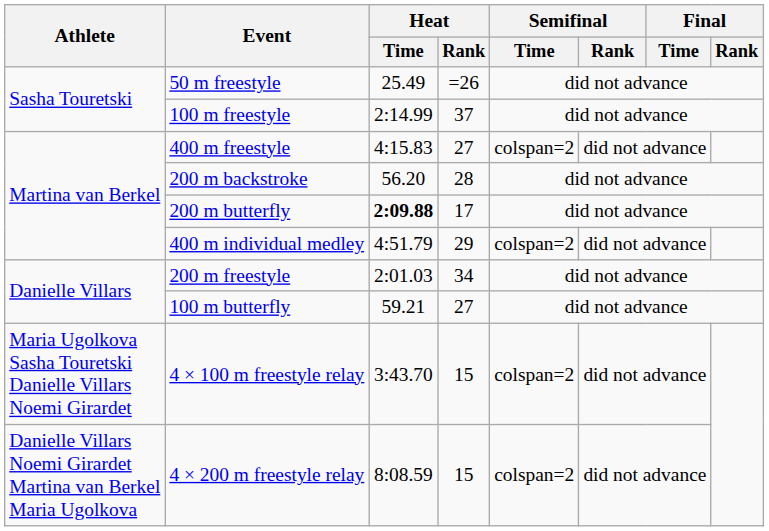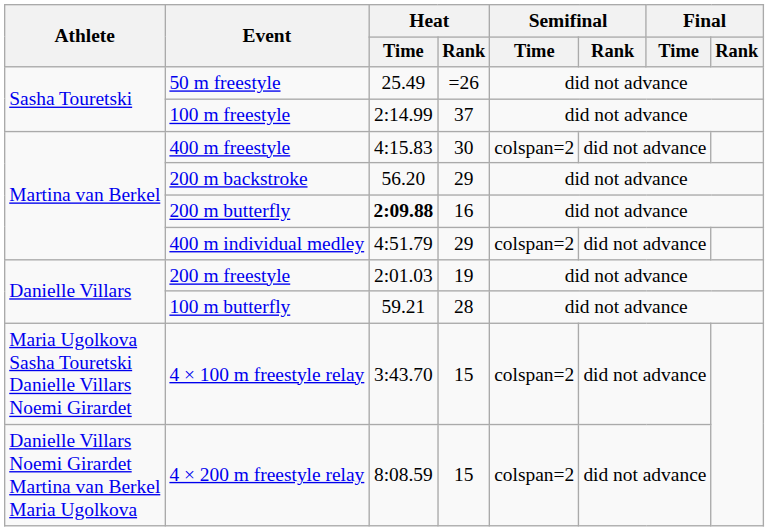(464, 147) 27 -> (464, 147) 30
(464, 179) 28 -> (464, 179) 29
(464, 211) 17 -> (464, 211) 16
(464, 275) 34 -> (464, 275) 19
(464, 307) 27 -> (464, 307) 28
